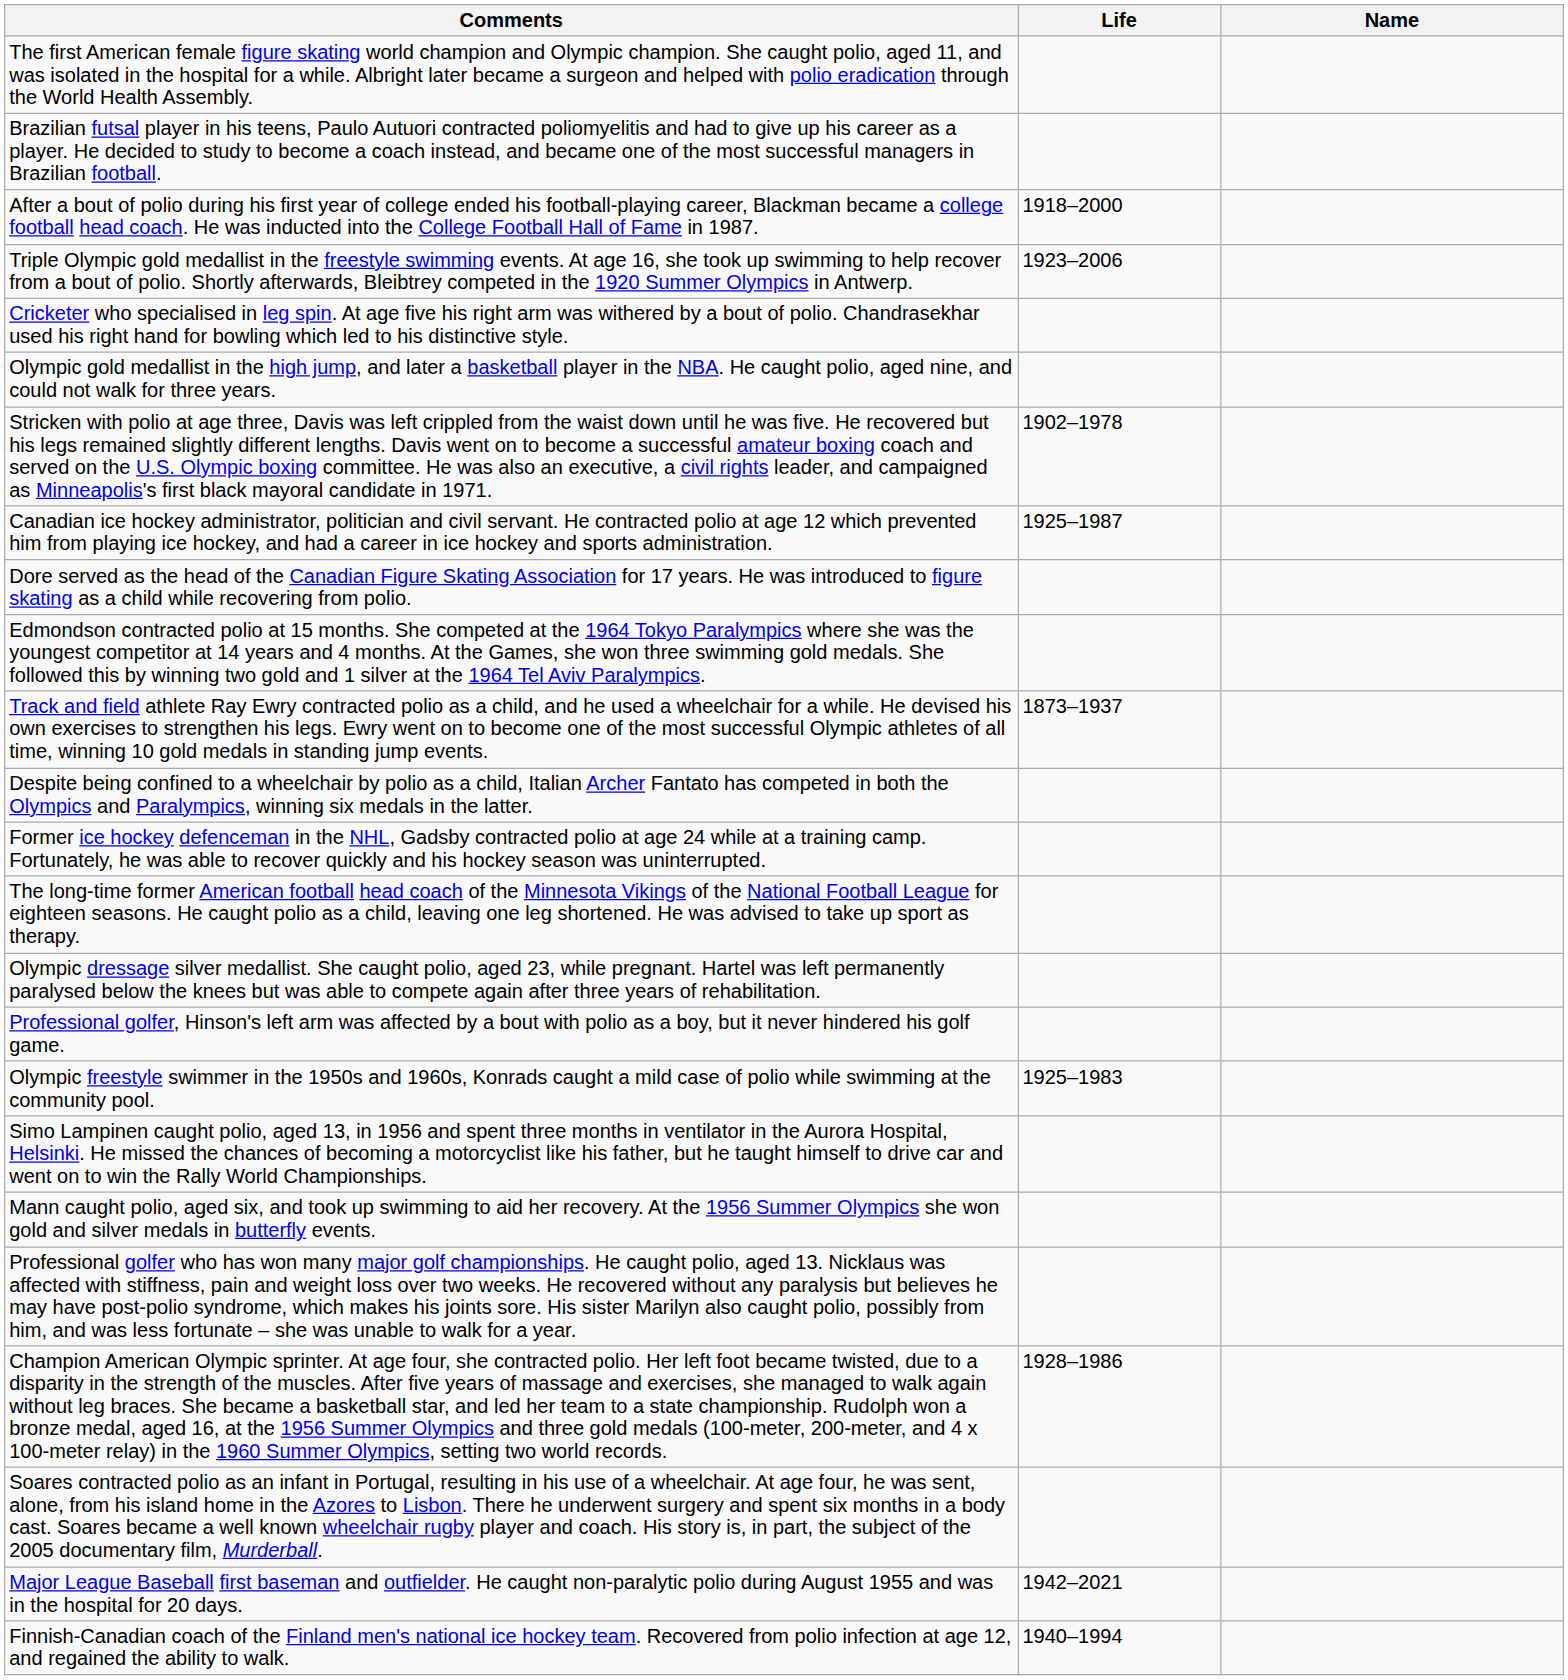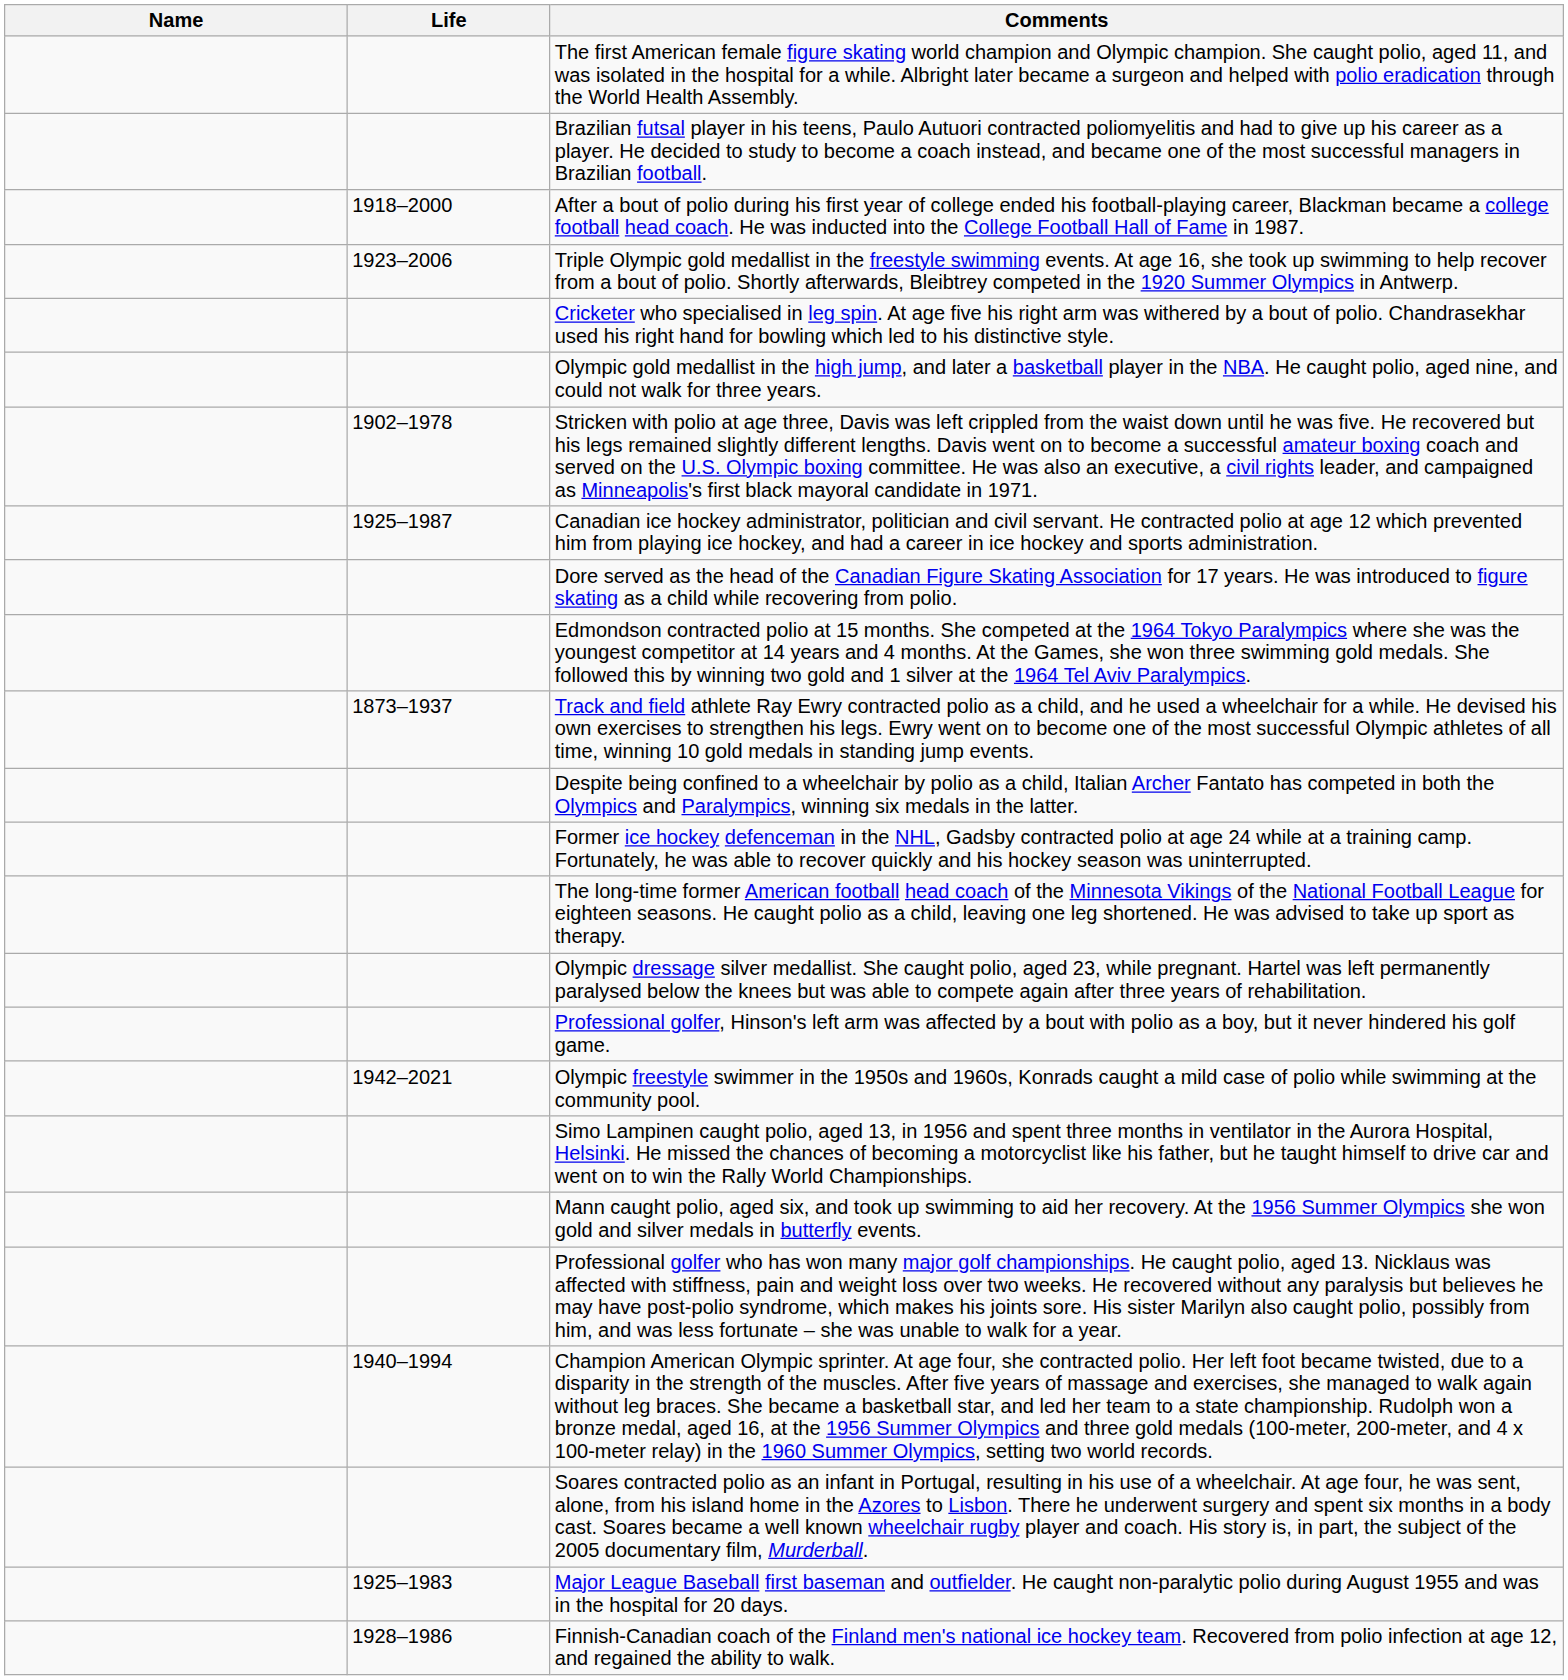columns swapped: (1392, 20) <-> (511, 20)
(1072, 1077) 1925–1983 -> (402, 1077) 1942–2021
(1072, 1361) 1928–1986 -> (402, 1361) 1940–1994
(1072, 1582) 1942–2021 -> (402, 1582) 1925–1983
(1072, 1636) 1940–1994 -> (402, 1636) 1928–1986
